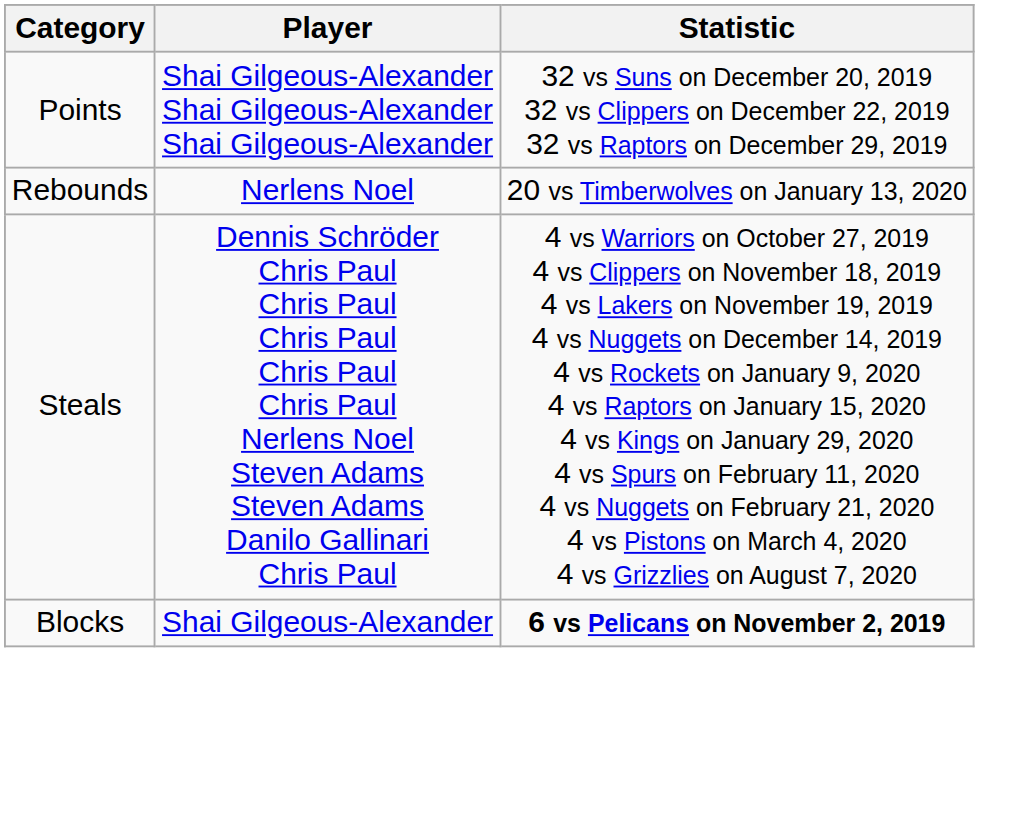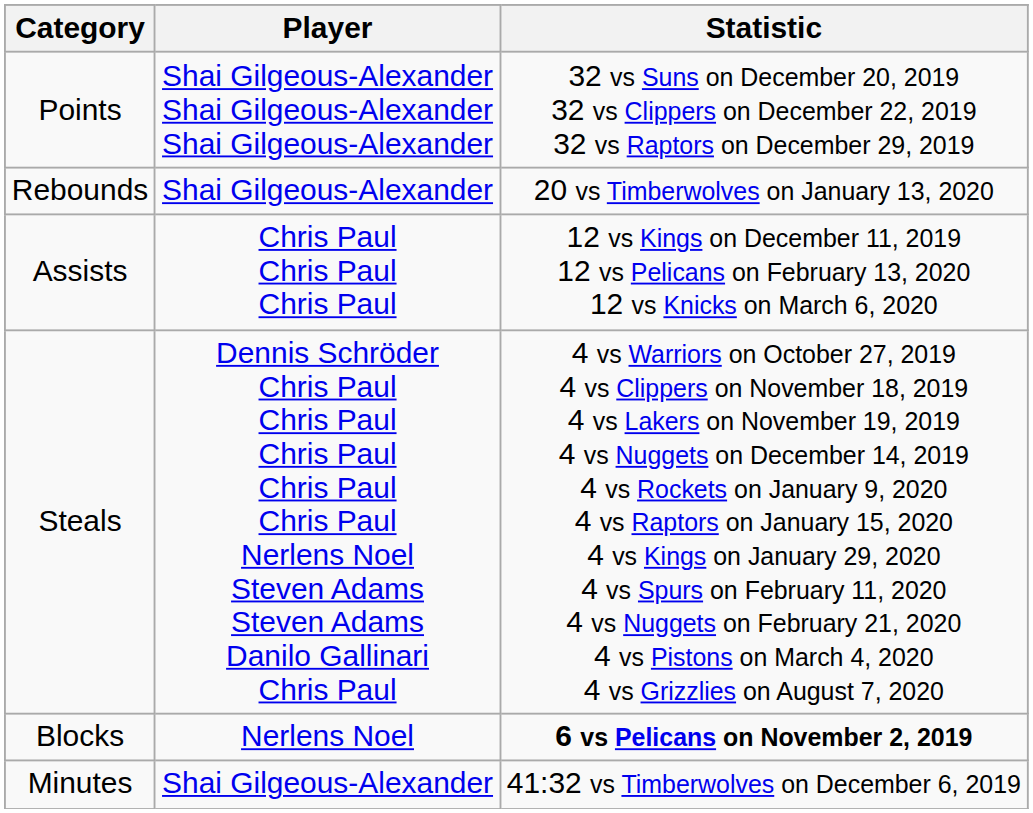(328, 190) Nerlens Noel -> (328, 190) Shai Gilgeous-Alexander
+ row: (80, 271)
(328, 621) Shai Gilgeous-Alexander -> (328, 736) Nerlens Noel
+ row: (80, 784)
